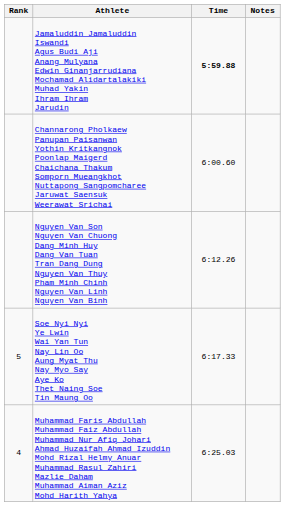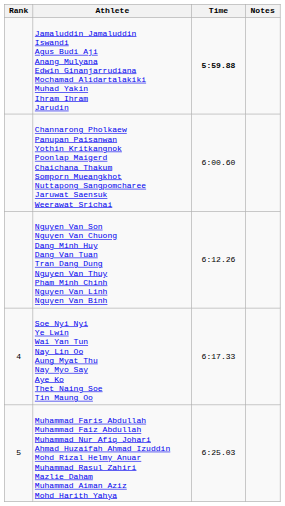(19, 356) 5 -> (19, 356) 4
(19, 453) 4 -> (19, 453) 5
